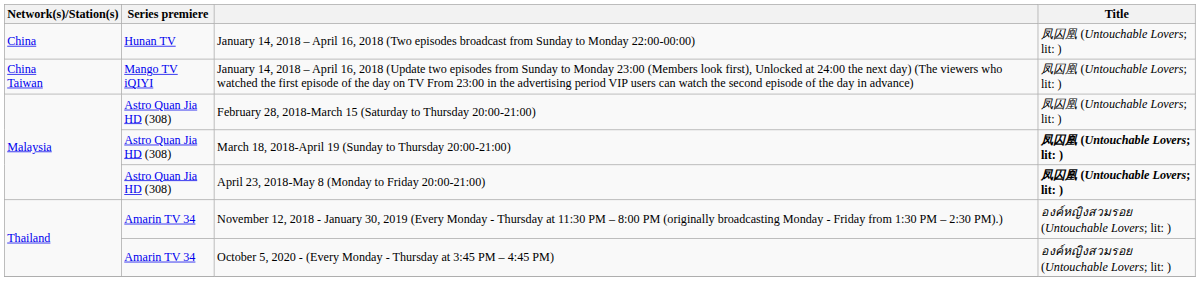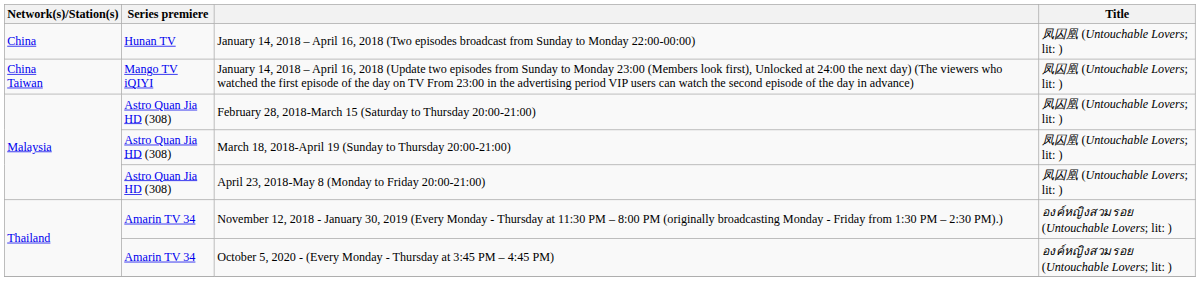(1116, 147) bold -> (1115, 147) normal
(1116, 182) bold -> (1115, 182) normal
